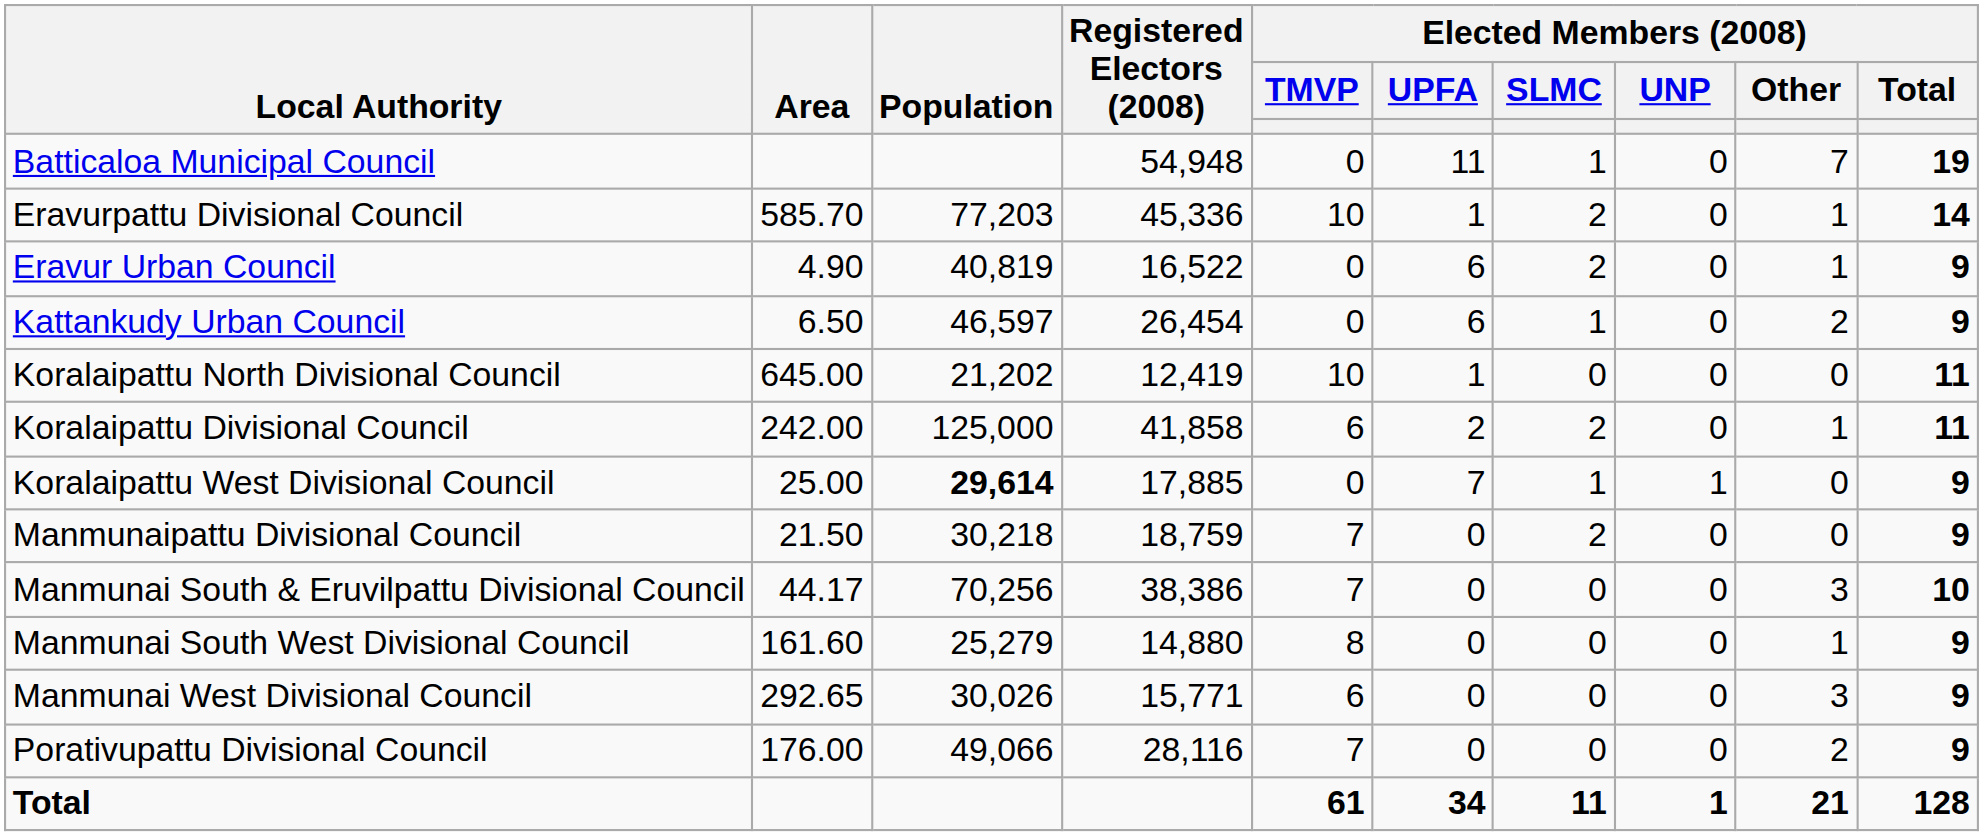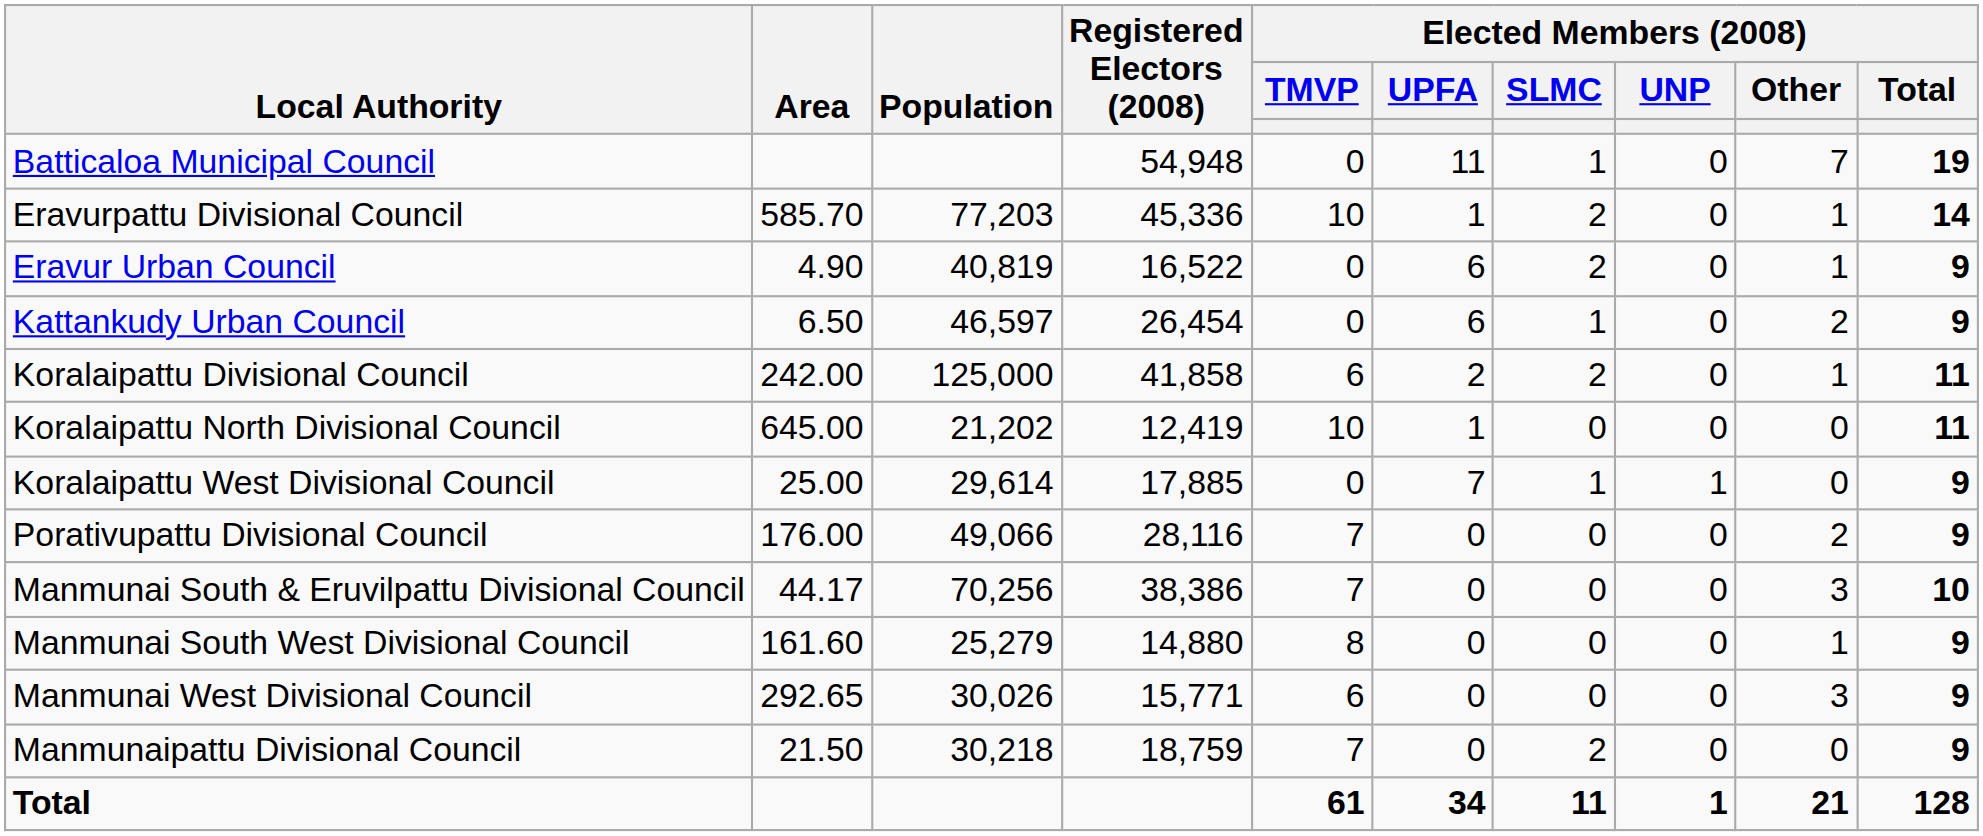rows swapped: (241, 428) <-> (287, 374)
(1002, 482) bold -> (1002, 482) normal
rows swapped: (267, 535) <-> (250, 749)
